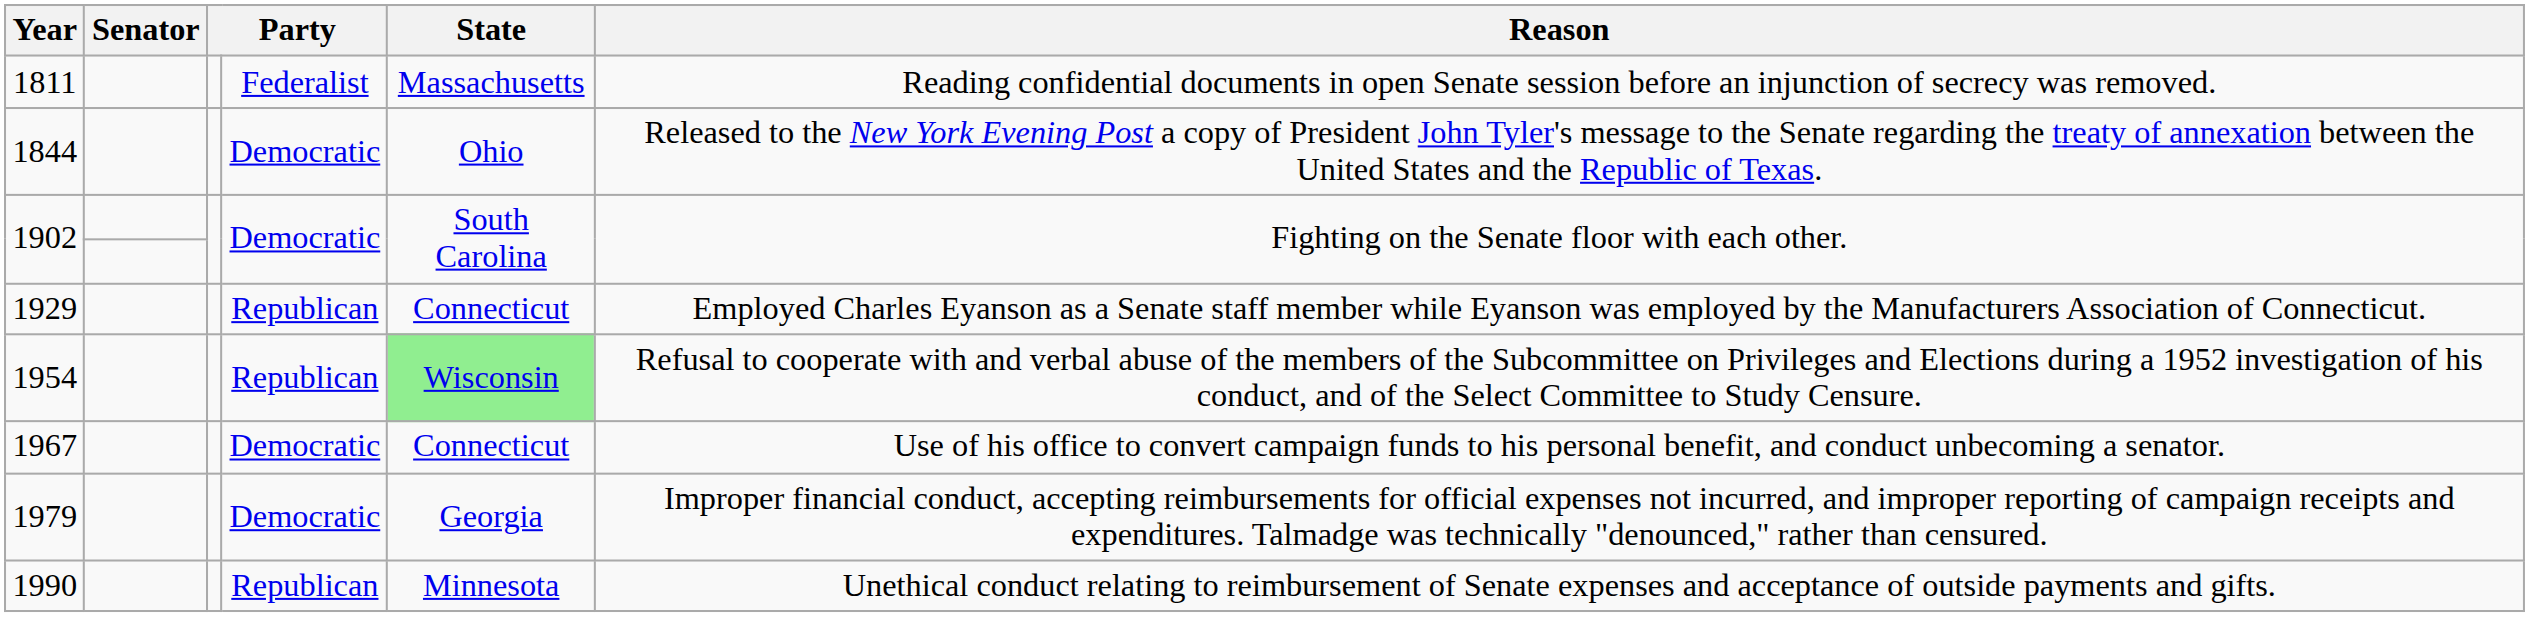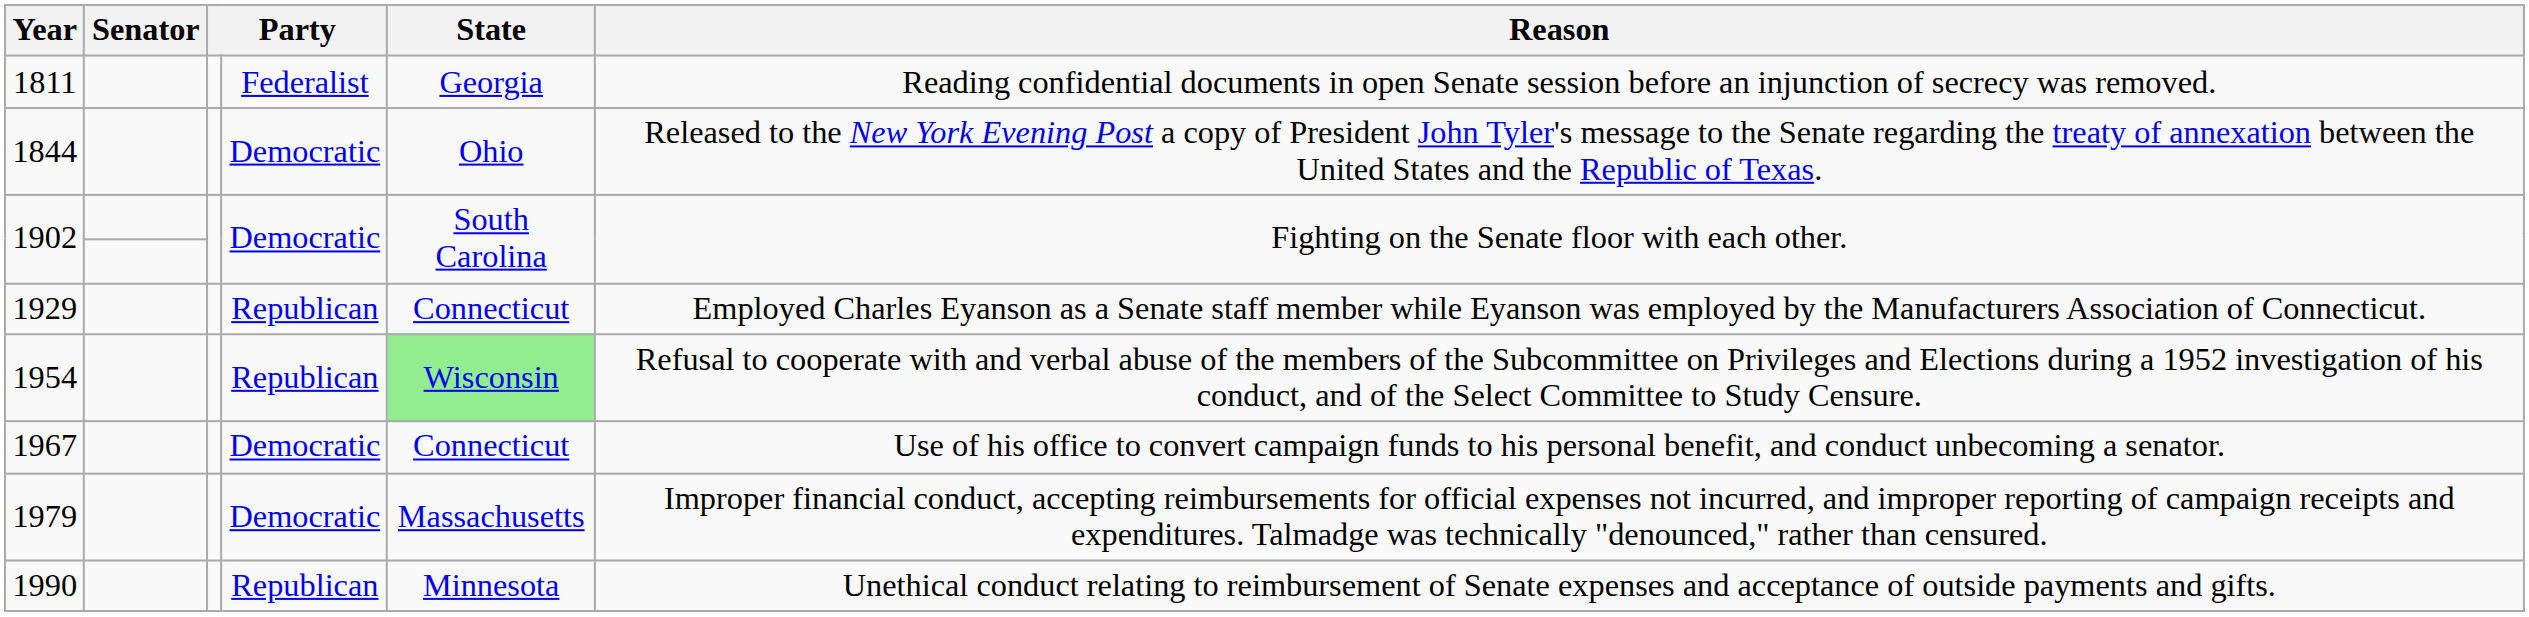(491, 81) Massachusetts -> (491, 81) Georgia
(491, 516) Georgia -> (491, 516) Massachusetts
